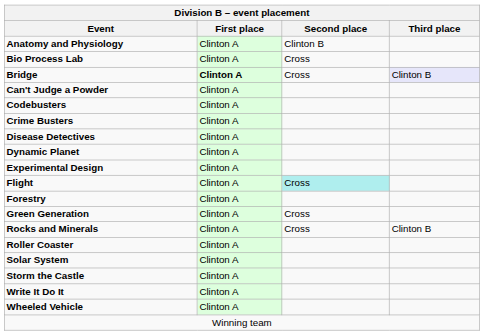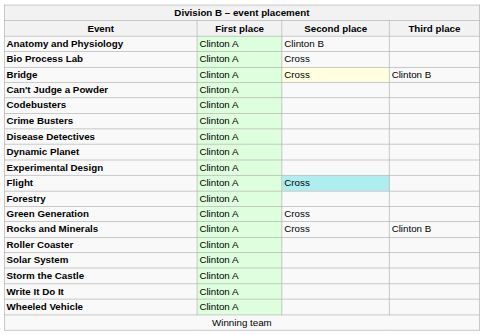(221, 74) bold -> (219, 74) normal
(297, 74) no background -> (297, 74) lightyellow background
(411, 74) lavender background -> (411, 74) no background
